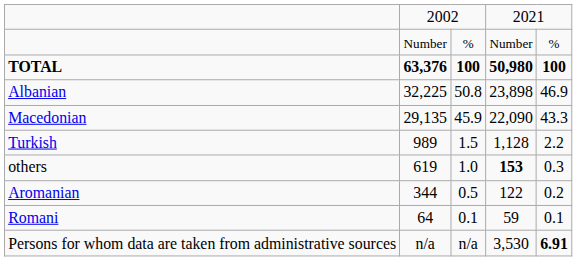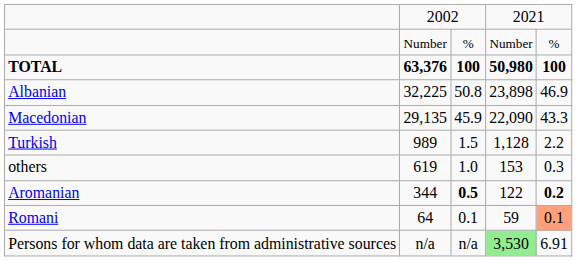(511, 167) bold -> (511, 167) normal
(468, 192) normal -> (468, 192) bold
(554, 192) normal -> (554, 192) bold
(554, 218) no background -> (554, 218) lightsalmon background
(511, 243) no background -> (511, 243) lightgreen background
(554, 243) bold -> (554, 243) normal
